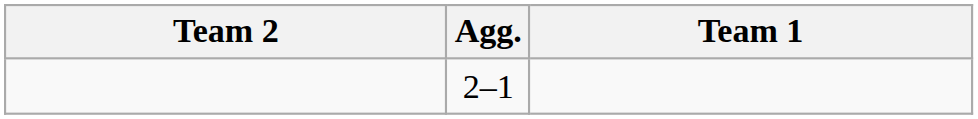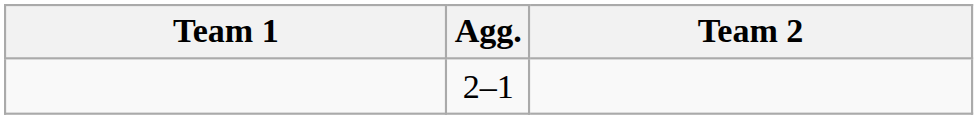columns swapped: (751, 31) <-> (226, 31)
